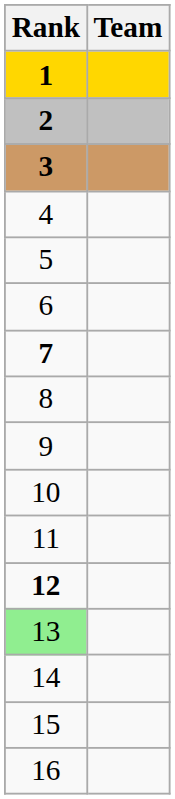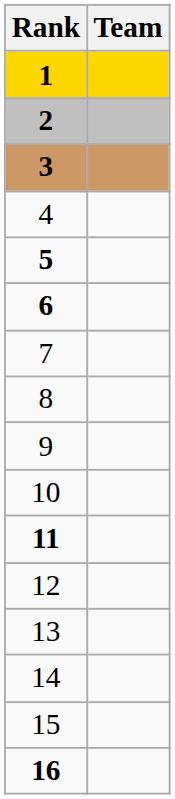(46, 259) normal -> (46, 259) bold
(46, 306) normal -> (46, 306) bold
(46, 352) bold -> (46, 352) normal
(46, 538) normal -> (46, 538) bold
(46, 584) bold -> (46, 584) normal
(46, 631) lightgreen background -> (46, 631) no background
(46, 770) normal -> (46, 770) bold
